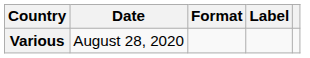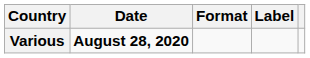(129, 40) normal -> (131, 40) bold
